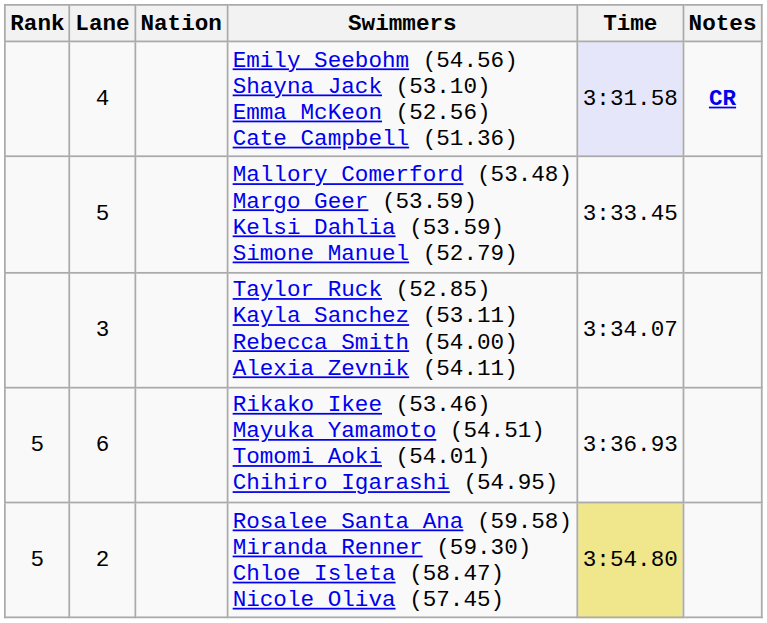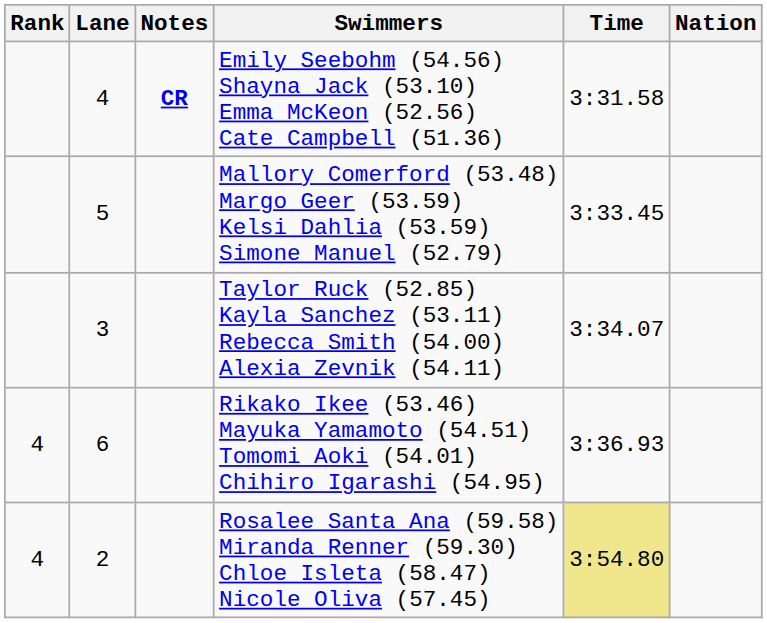columns swapped: (181, 23) <-> (723, 23)
(630, 99) lavender background -> (617, 99) no background
(37, 445) 5 -> (37, 445) 4
(37, 560) 5 -> (37, 560) 4
